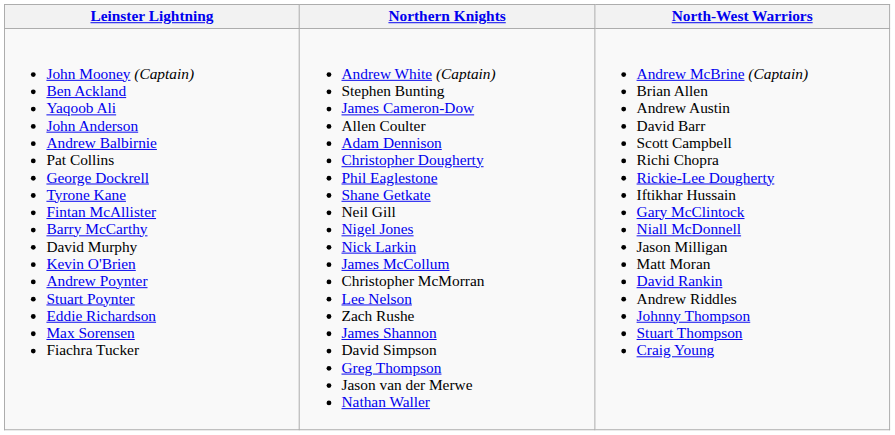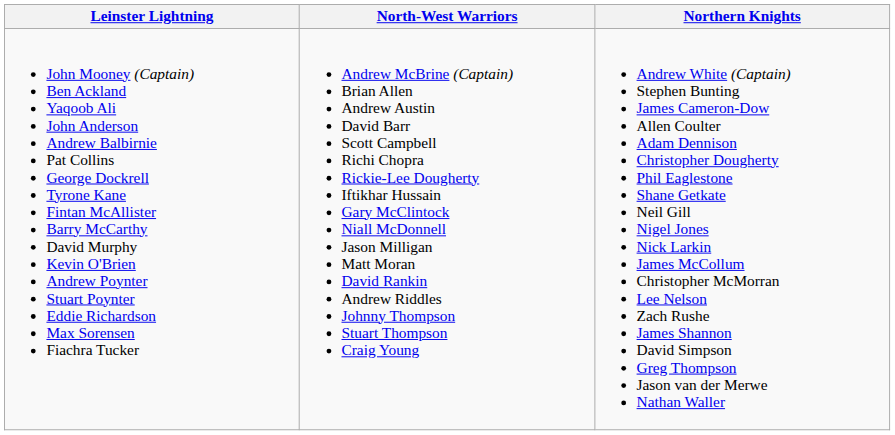columns swapped: (447, 16) <-> (742, 16)
